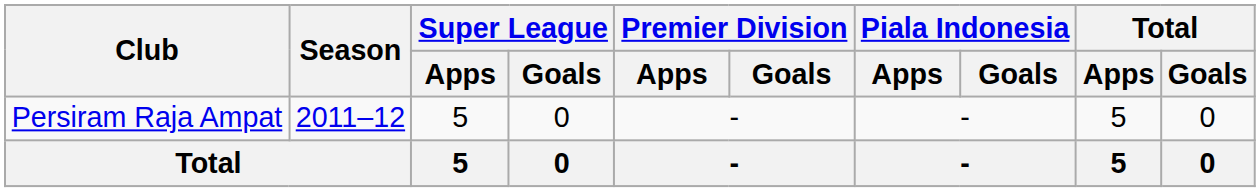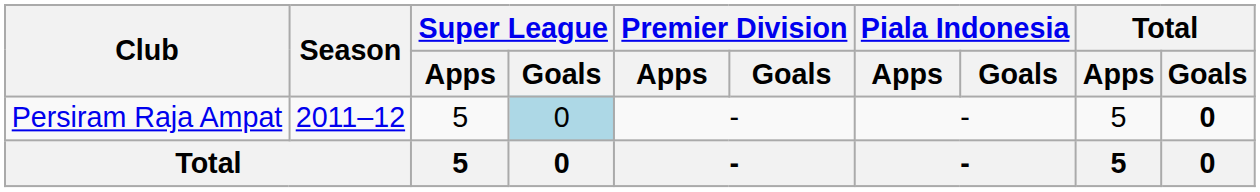(562, 119) no background -> (562, 119) lightblue background
(1208, 119) normal -> (1208, 119) bold
